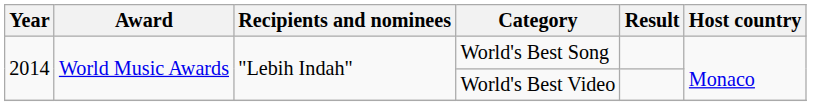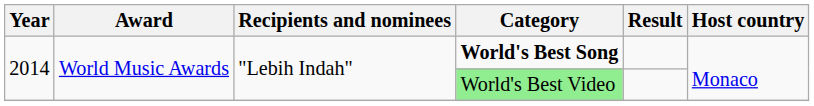(535, 52) normal -> (539, 52) bold
(538, 84) no background -> (538, 84) lightgreen background
